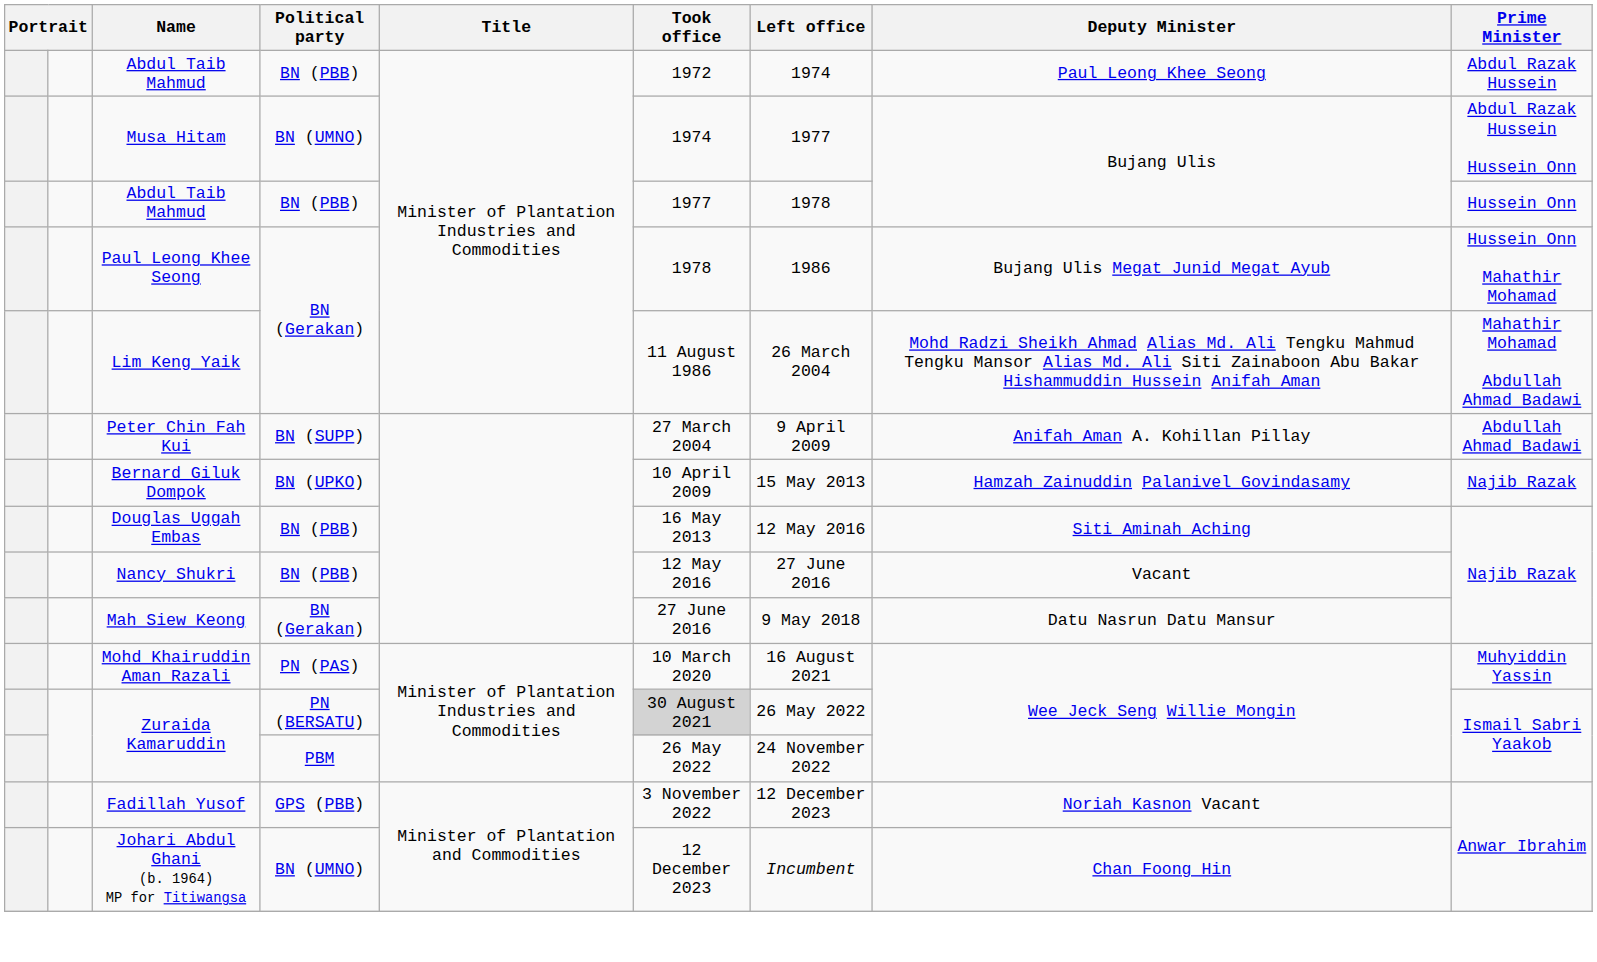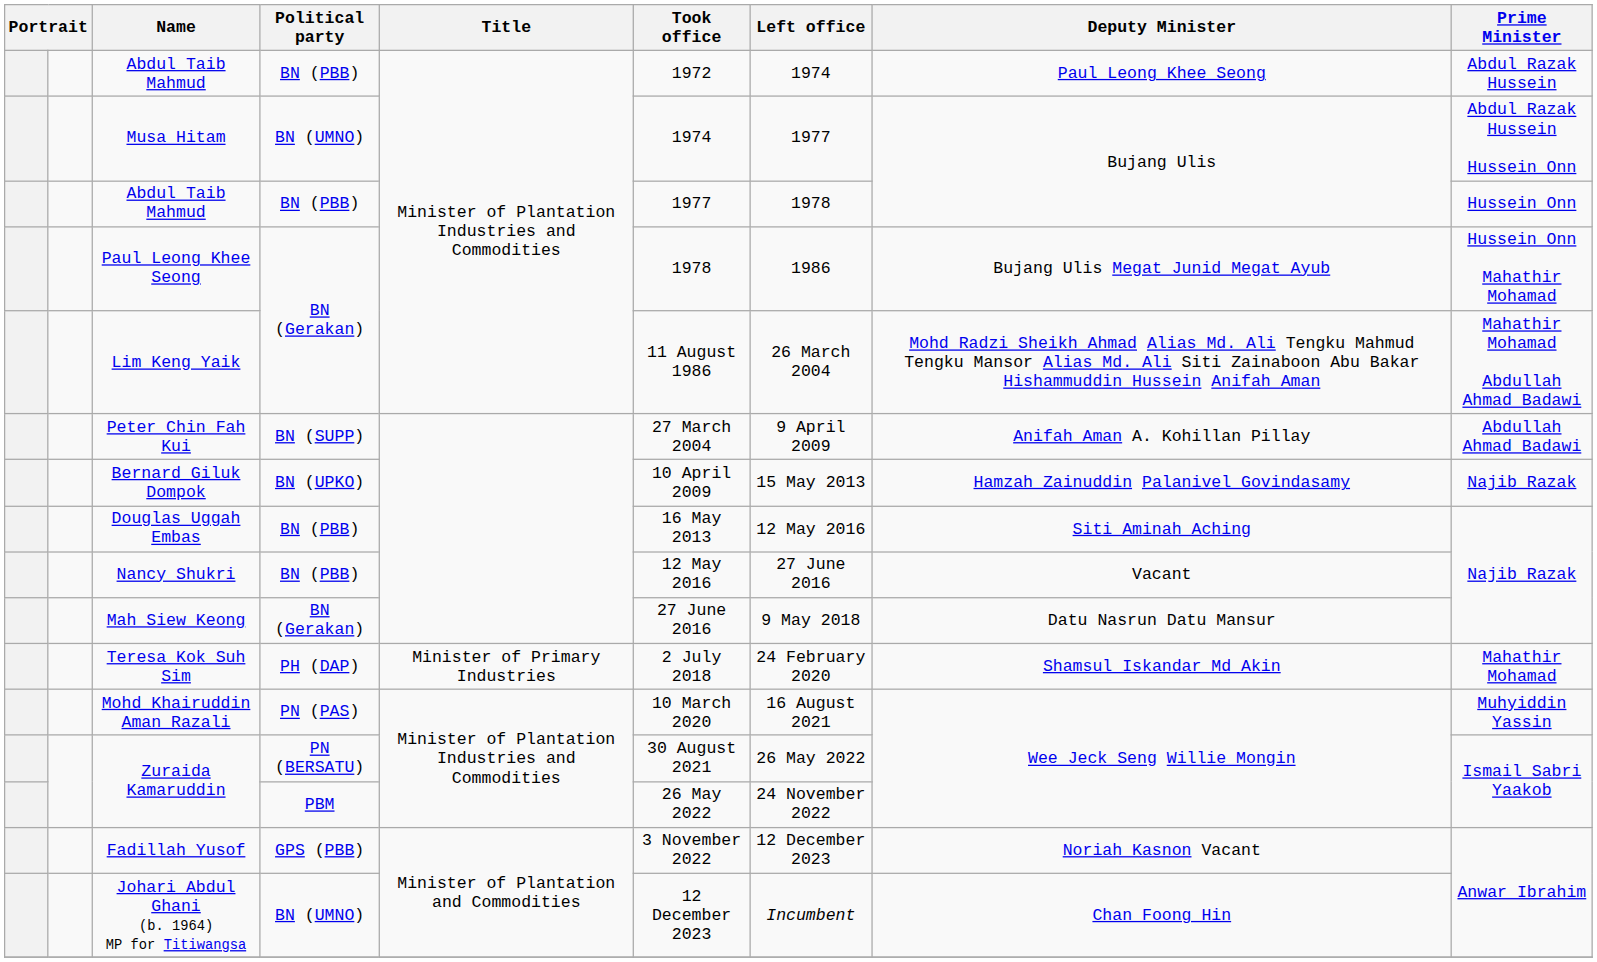+ row: (176, 667)
(692, 712) lightgrey background -> (692, 758) no background
